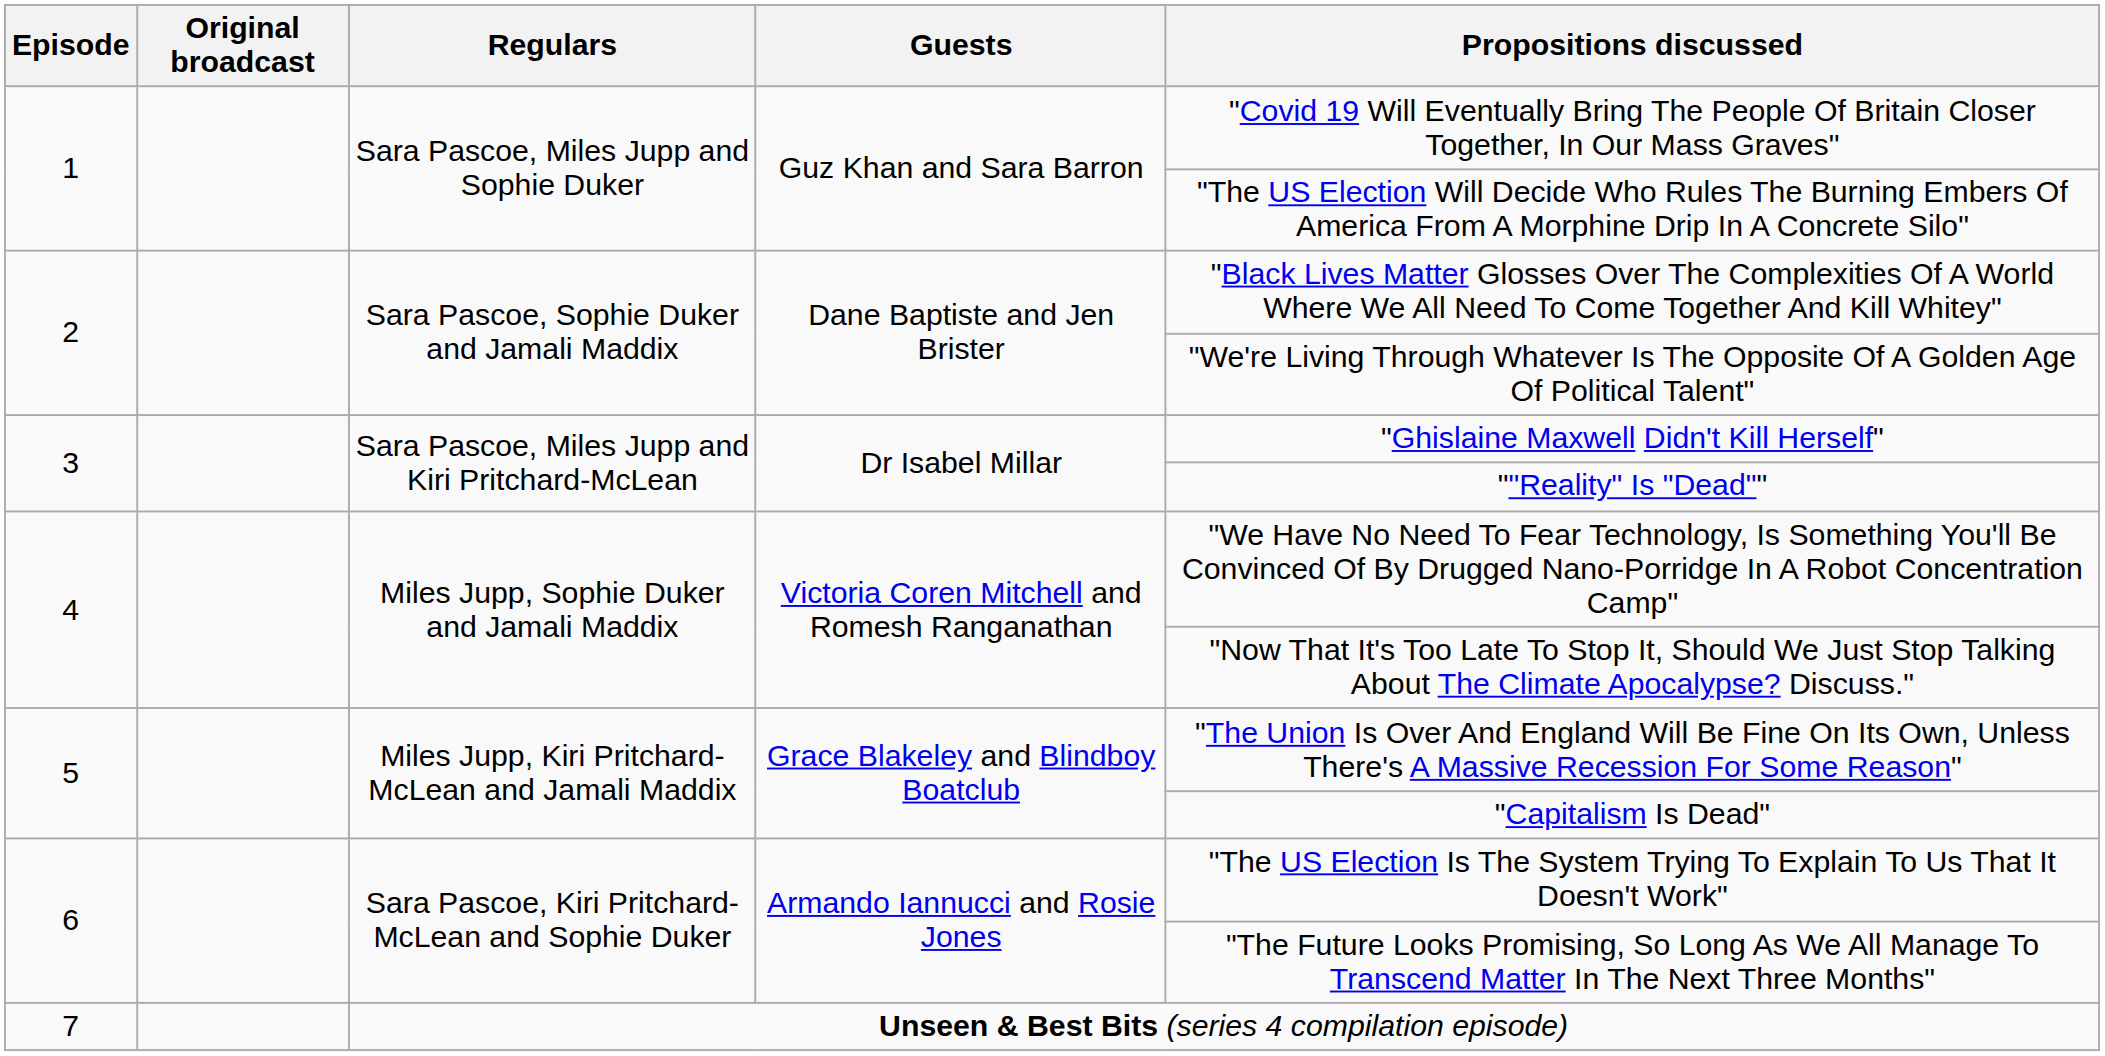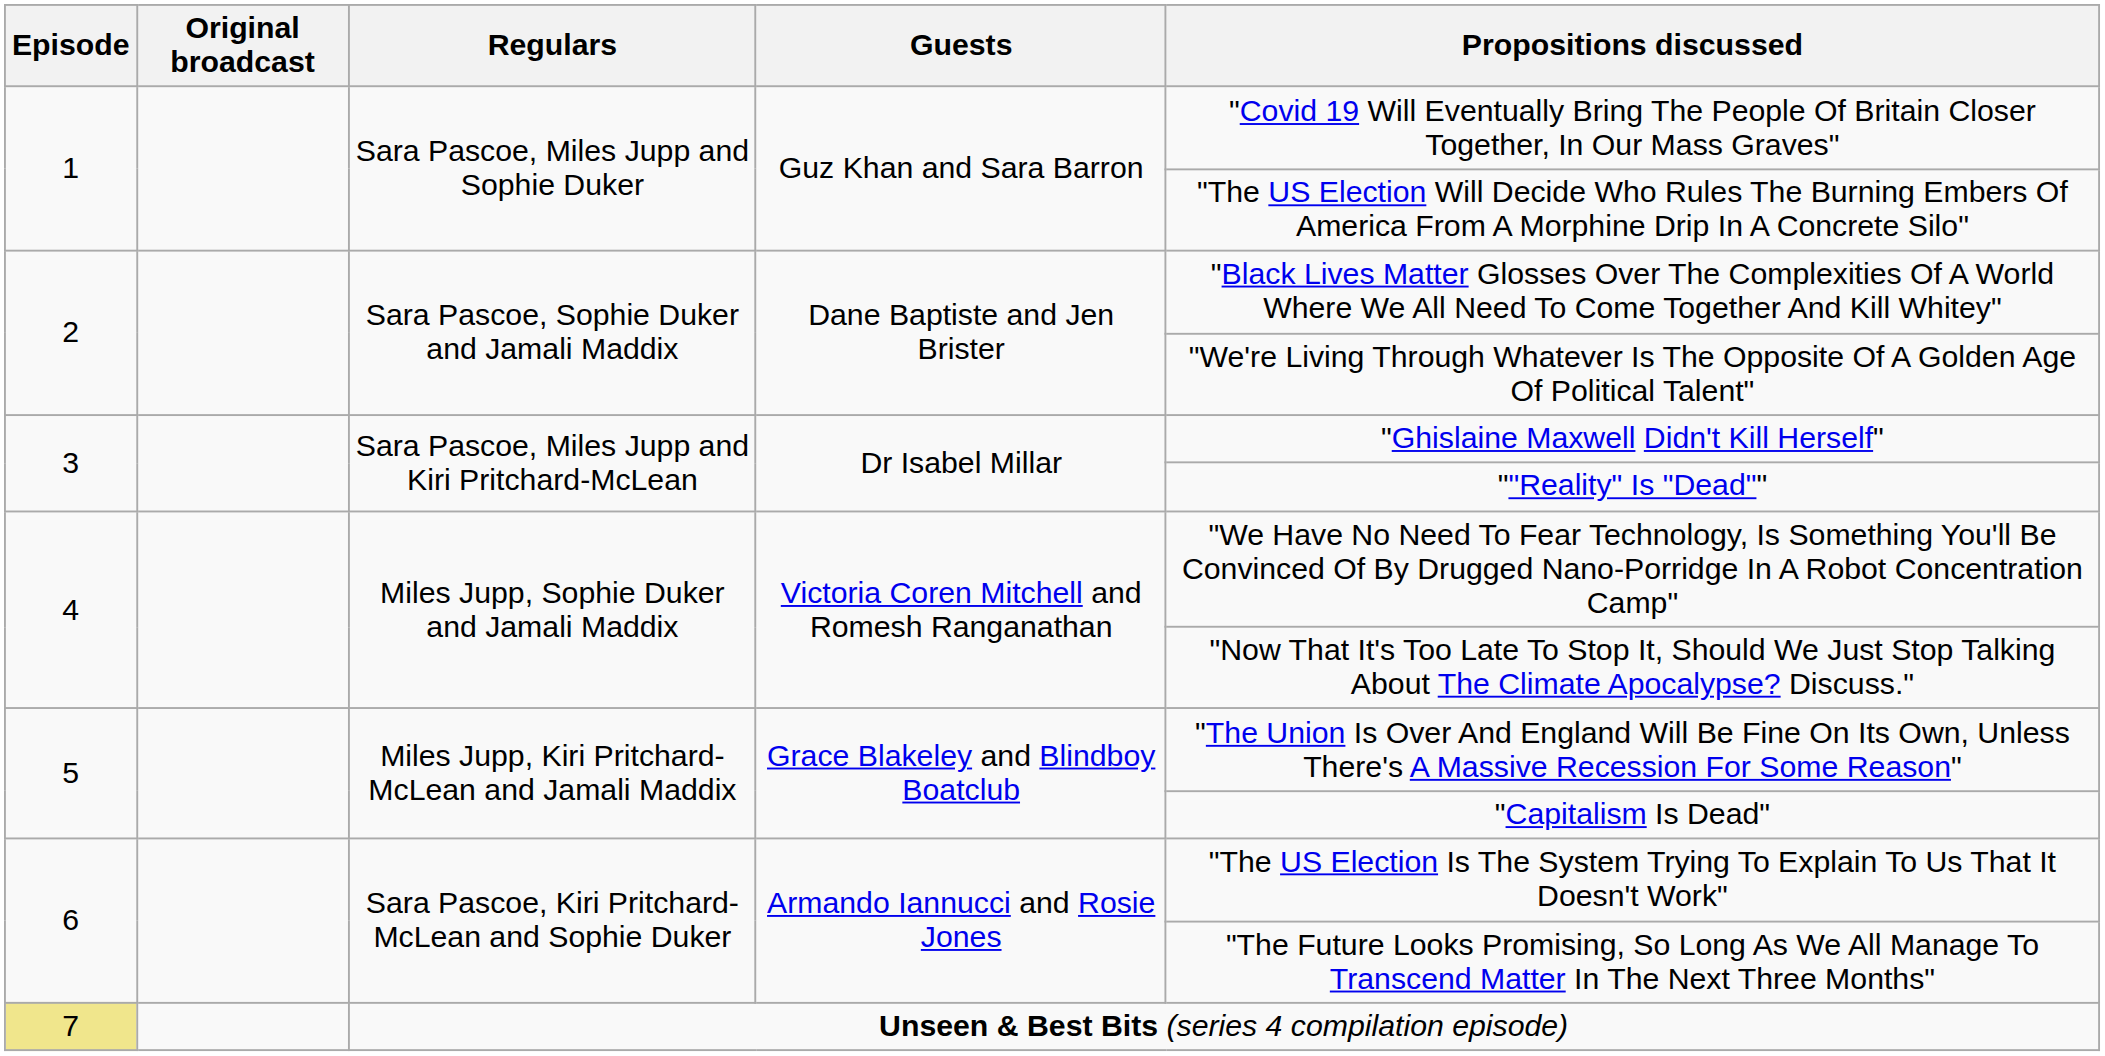(71, 1026) no background -> (71, 1026) khaki background
